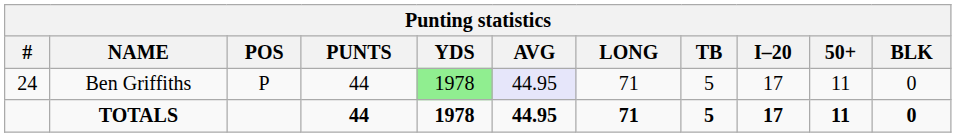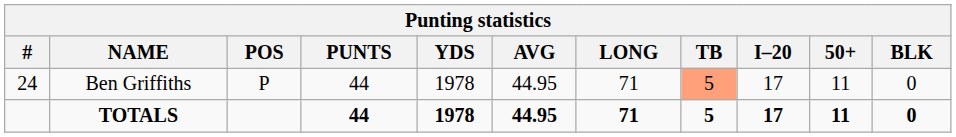(455, 83) lightgreen background -> (455, 83) no background
(534, 83) lavender background -> (534, 83) no background
(709, 83) no background -> (709, 83) lightsalmon background
